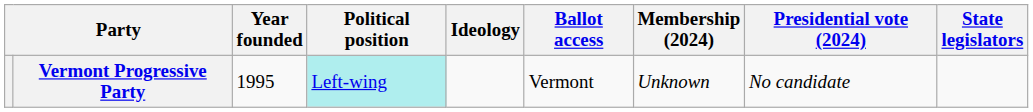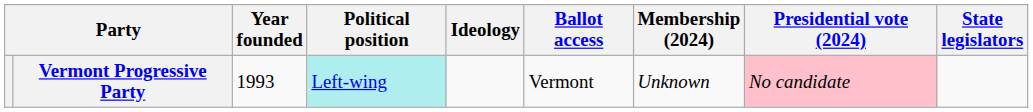(255, 81) 1995 -> (255, 81) 1993
(800, 81) no background -> (800, 81) pink background
